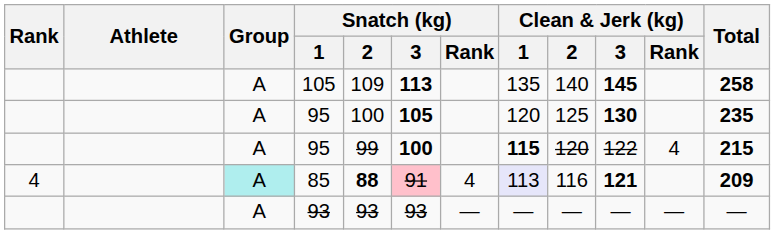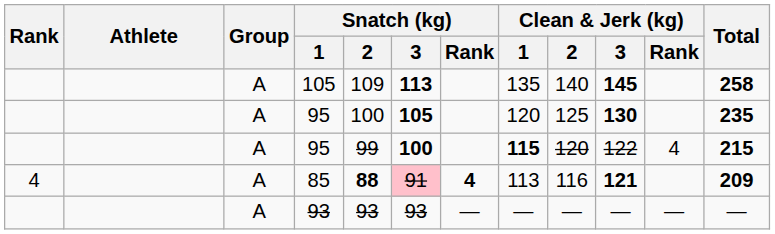(259, 180) paleturquoise background -> (259, 180) no background
(470, 180) normal -> (470, 180) bold
(523, 180) lavender background -> (523, 180) no background
